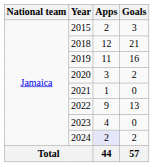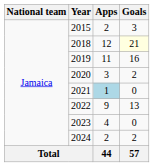(134, 43) no background -> (134, 43) lightyellow background
(106, 91) no background -> (106, 91) lightblue background
(106, 138) lavender background -> (106, 138) no background
